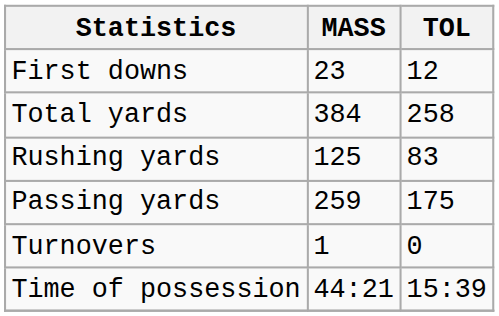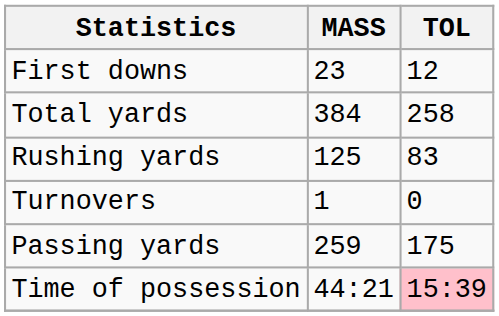rows swapped: (116, 202) <-> (84, 246)
(447, 290) no background -> (447, 290) pink background
